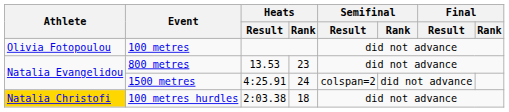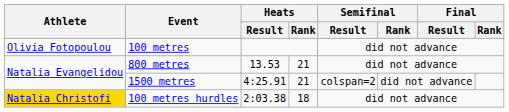(303, 64) 23 -> (303, 64) 21
(303, 81) 24 -> (303, 81) 21
